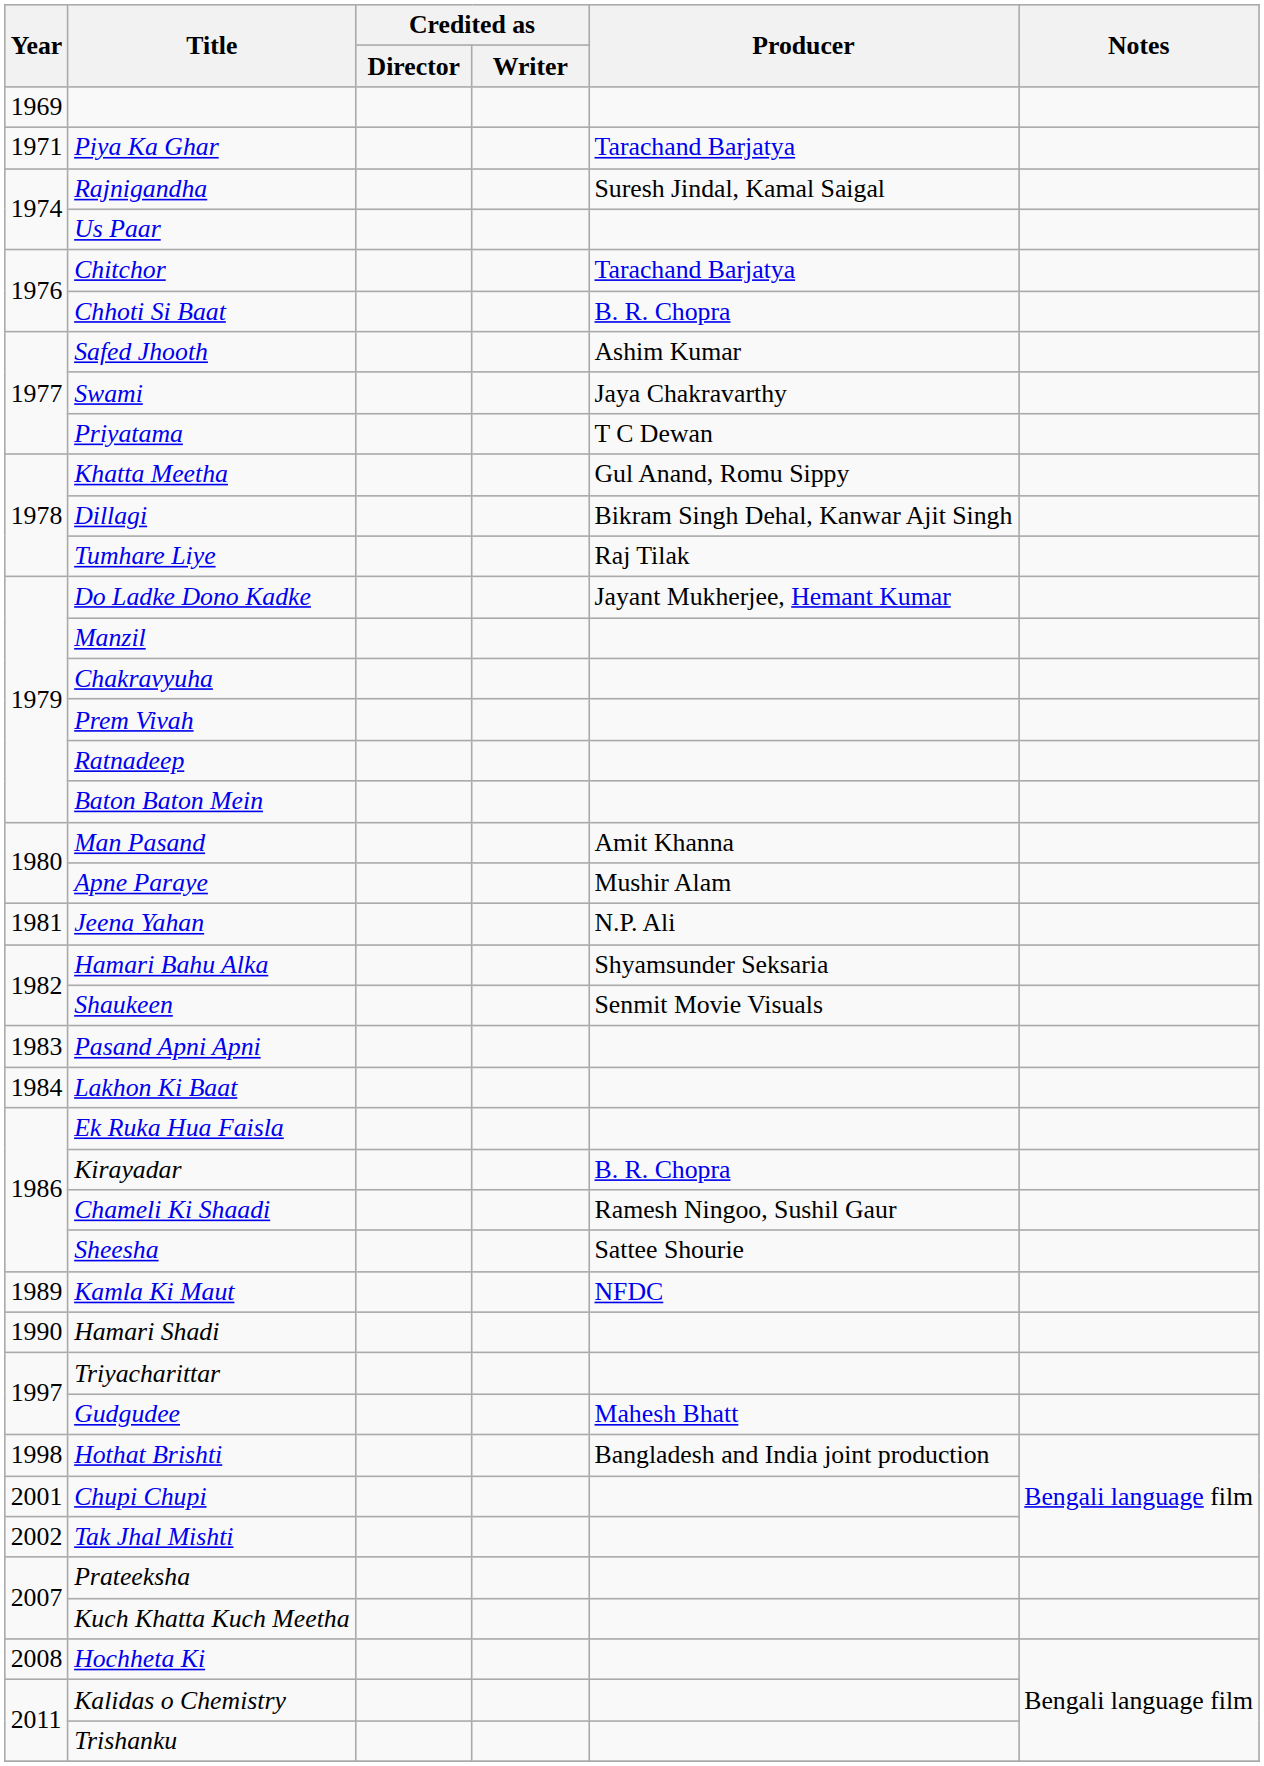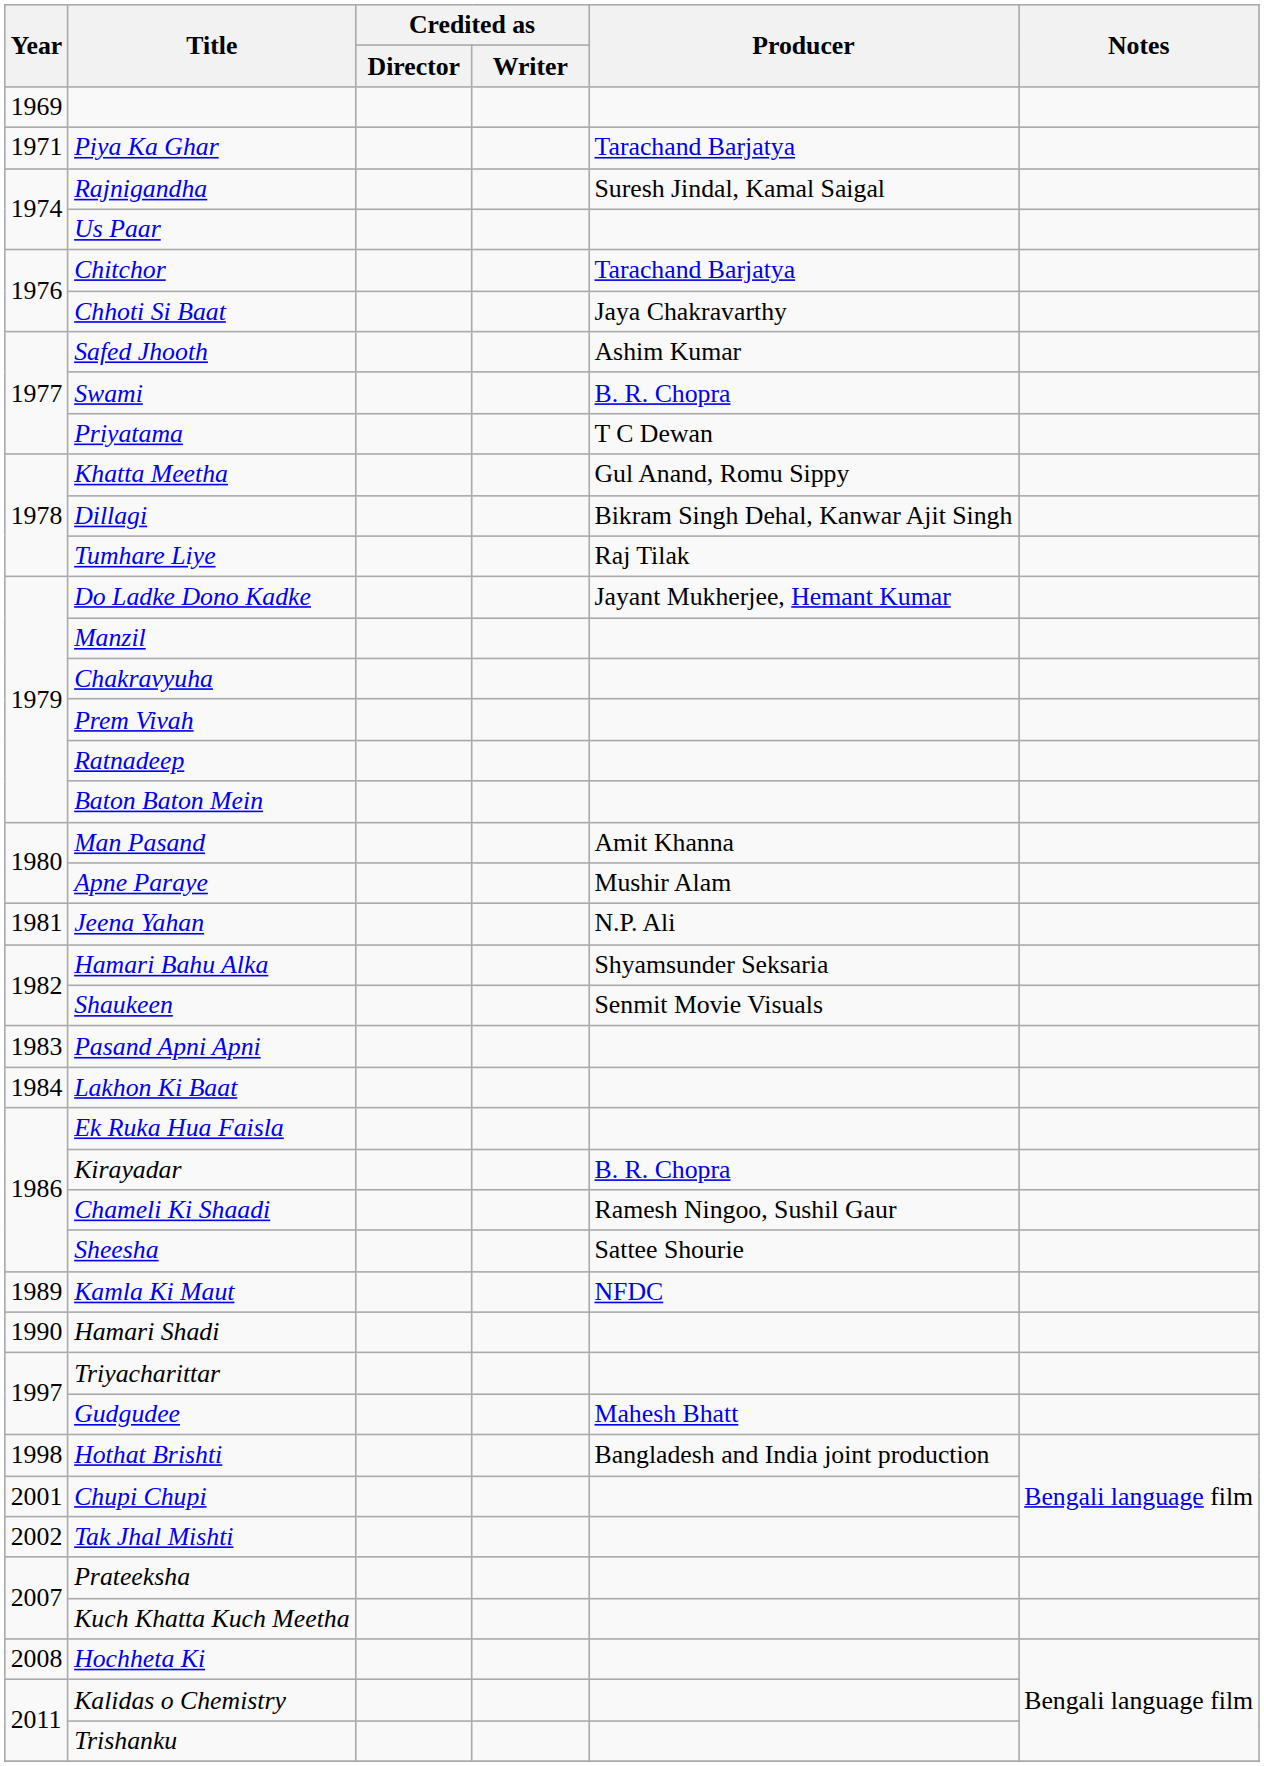(663, 310) B. R. Chopra -> (691, 310) Jaya Chakravarthy
(691, 392) Jaya Chakravarthy -> (663, 392) B. R. Chopra
